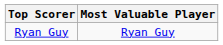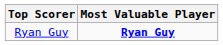(148, 32) normal -> (148, 32) bold
